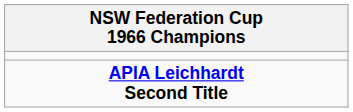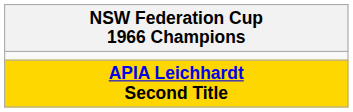(176, 83) no background -> (176, 83) gold background
